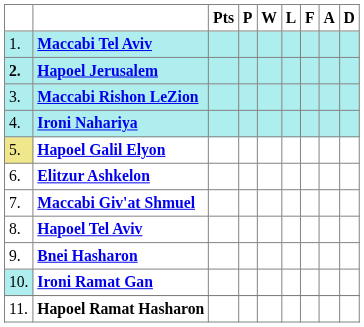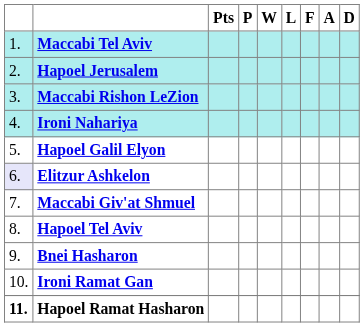(15, 70) bold -> (15, 70) normal
(15, 150) khaki background -> (15, 150) no background
(15, 176) no background -> (15, 176) lavender background
(19, 282) paleturquoise background -> (19, 282) no background
(18, 308) normal -> (18, 308) bold
